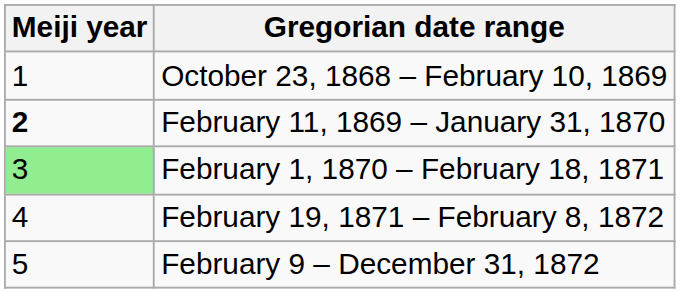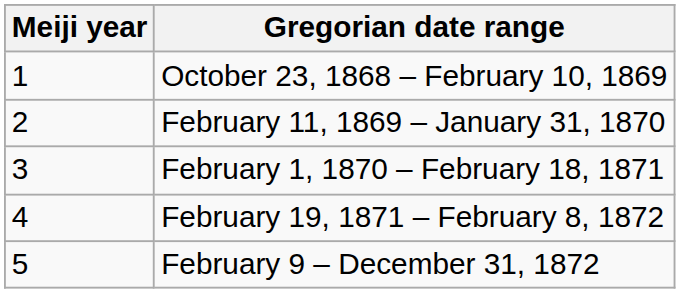(20, 122) bold -> (20, 122) normal
(20, 169) lightgreen background -> (20, 169) no background
